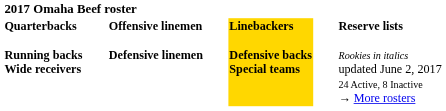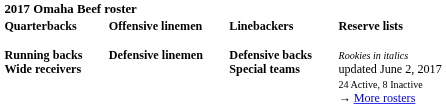(271, 47) gold background -> (271, 47) no background
